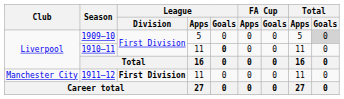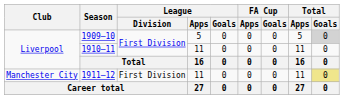(224, 50) bold -> (224, 50) normal
(152, 75) bold -> (152, 75) normal
(325, 75) no background -> (325, 75) khaki background
